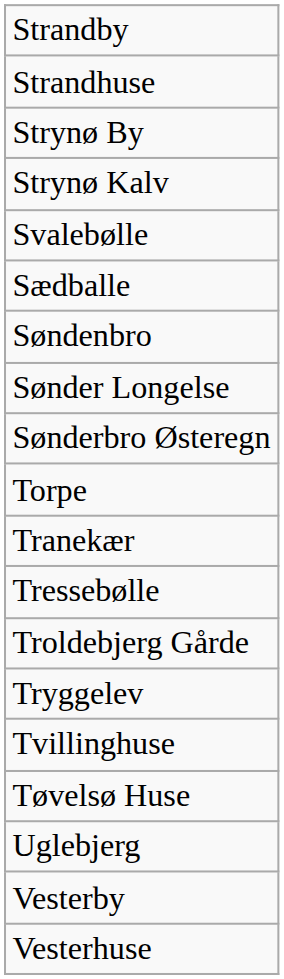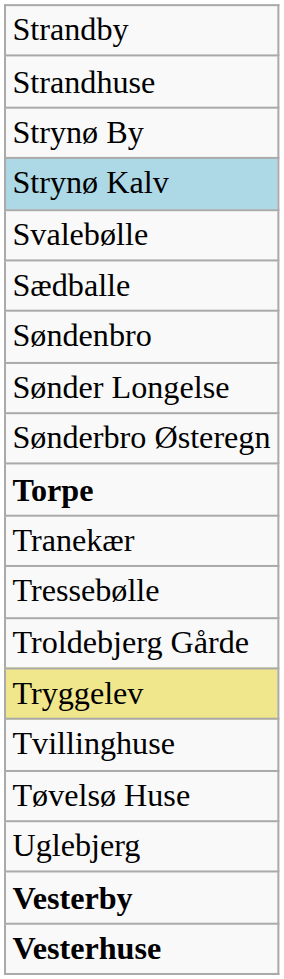(91, 183) no background -> (91, 183) lightblue background
(50, 489) normal -> (53, 489) bold
(78, 693) no background -> (78, 693) khaki background
(69, 897) normal -> (73, 897) bold
(82, 948) normal -> (87, 948) bold
